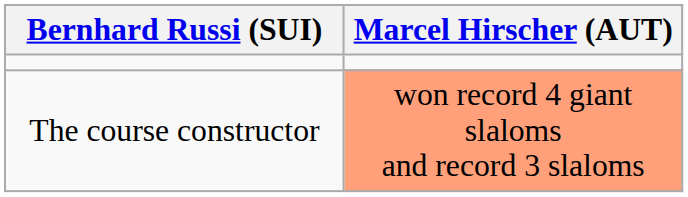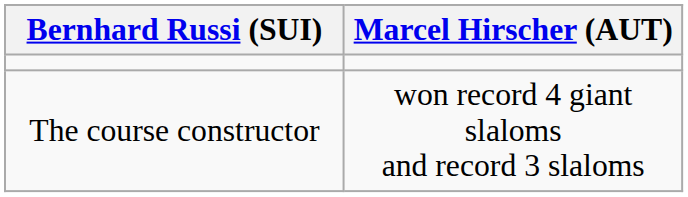(513, 130) lightsalmon background -> (513, 130) no background
